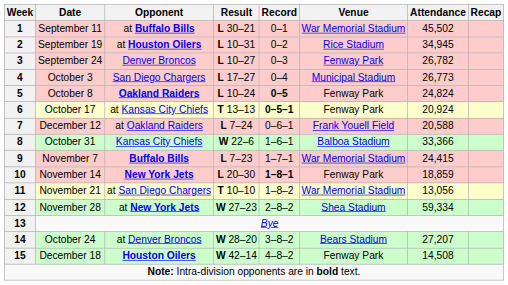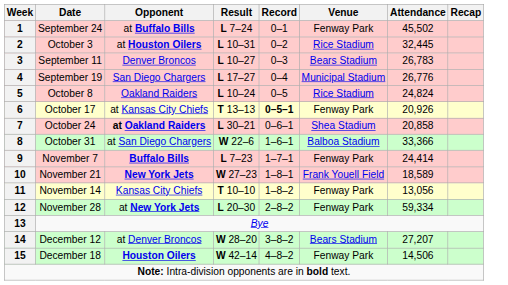(70, 28) September 11 -> (70, 28) September 24
(236, 28) L 30–21 -> (236, 28) L 7–24
(353, 28) War Memorial Stadium -> (343, 28) Fenway Park
(70, 45) September 19 -> (70, 45) October 3
(438, 45) 34,945 -> (418, 45) 32,445
(70, 61) September 24 -> (70, 61) September 11
(353, 61) Fenway Park -> (343, 61) Bears Stadium
(438, 61) 26,782 -> (418, 61) 26,783
(70, 77) October 3 -> (70, 77) September 19
(438, 77) 26,773 -> (418, 77) 26,776
(159, 93) bold -> (159, 93) normal
(279, 93) bold -> (279, 93) normal
(353, 93) Fenway Park -> (343, 93) Rice Stadium
(438, 110) 20,924 -> (418, 110) 20,926
(70, 126) December 12 -> (70, 126) October 24
(159, 126) normal -> (159, 126) bold
(236, 126) L 7–24 -> (236, 126) L 30–21
(353, 126) Frank Youell Field -> (343, 126) Shea Stadium
(438, 126) 20,588 -> (418, 126) 20,858
(159, 142) Kansas City Chiefs -> (159, 142) at San Diego Chargers
(353, 158) War Memorial Stadium -> (343, 158) Fenway Park
(438, 158) 24,415 -> (418, 158) 24,414
(70, 175) November 14 -> (70, 175) November 21
(236, 175) L 20–30 -> (236, 175) W 27–23
(279, 175) bold -> (279, 175) normal
(353, 175) Fenway Park -> (343, 175) Frank Youell Field
(438, 175) 18,859 -> (418, 175) 18,589
(70, 191) November 21 -> (70, 191) November 14
(159, 191) at San Diego Chargers -> (159, 191) Kansas City Chiefs
(353, 191) War Memorial Stadium -> (343, 191) Fenway Park
(236, 207) W 27–23 -> (236, 207) L 20–30
(353, 207) Shea Stadium -> (343, 207) Fenway Park
(70, 239) October 24 -> (70, 239) December 12
(438, 256) 14,508 -> (418, 256) 14,506
